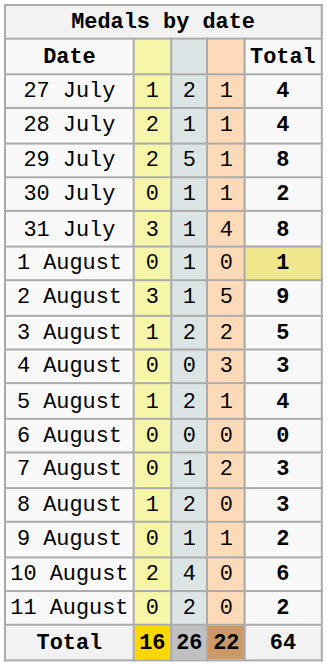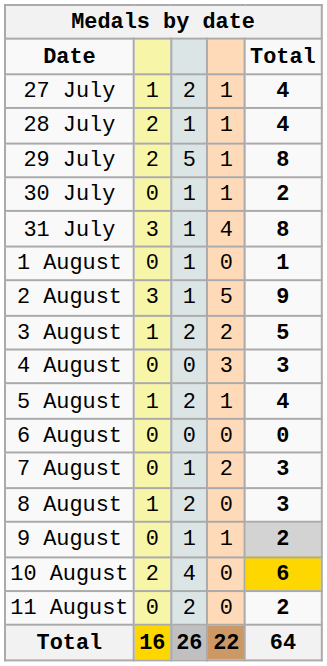(283, 264) khaki background -> (283, 264) no background
(283, 539) no background -> (283, 539) lightgrey background
(283, 574) no background -> (283, 574) gold background
